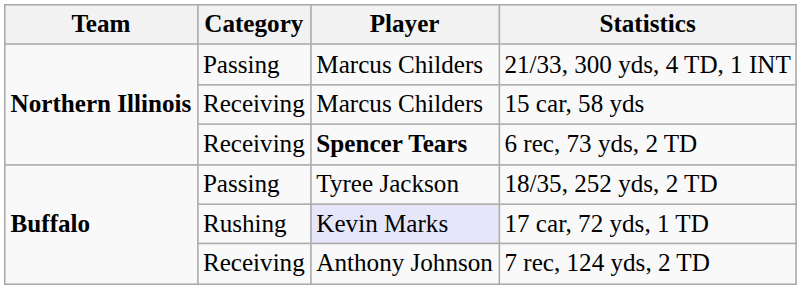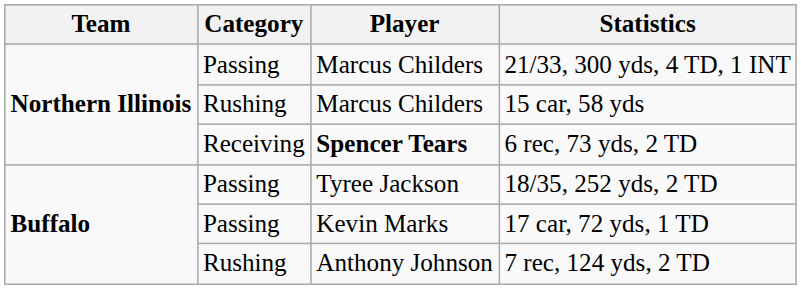(254, 104) Receiving -> (245, 104) Rushing
(245, 223) Rushing -> (241, 223) Passing
(382, 223) lavender background -> (382, 223) no background
(254, 263) Receiving -> (245, 263) Rushing
